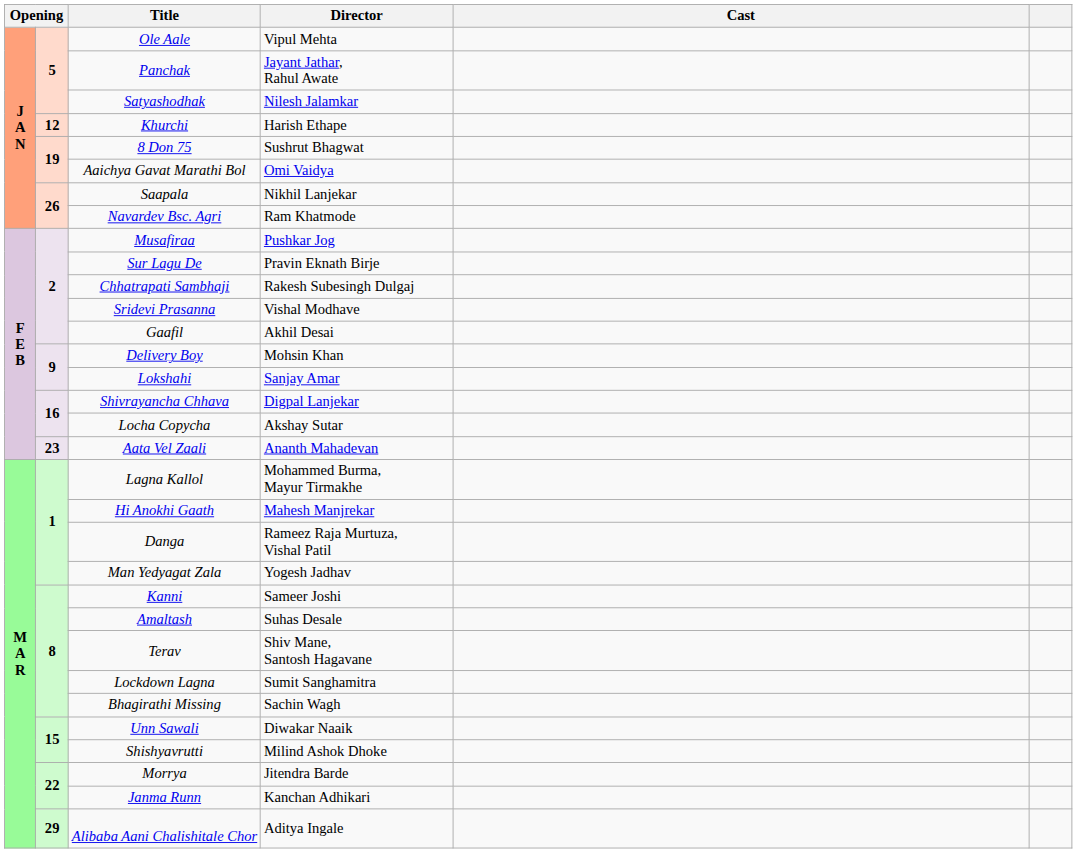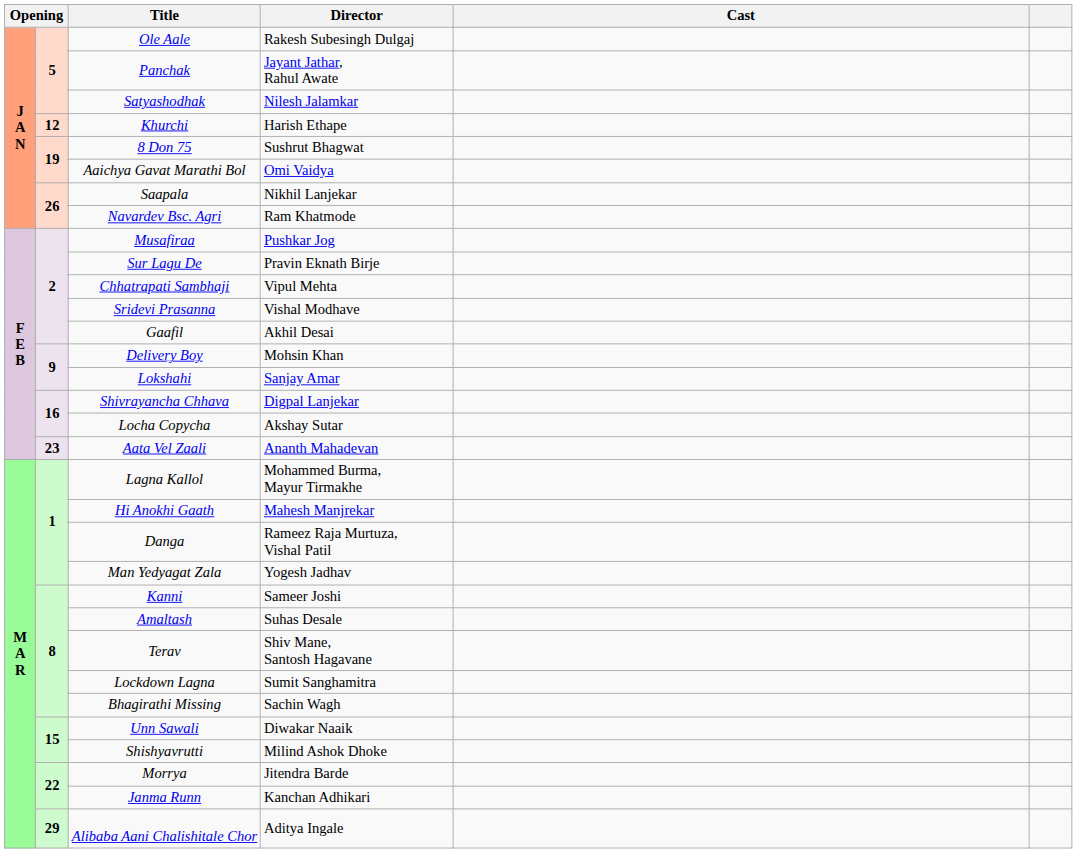(300, 39) Vipul Mehta -> (339, 39) Rakesh Subesingh Dulgaj
(339, 286) Rakesh Subesingh Dulgaj -> (300, 286) Vipul Mehta
